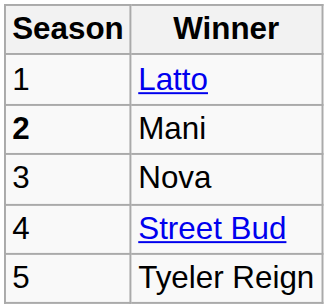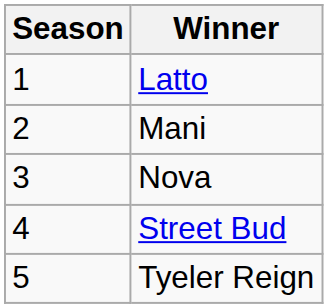(21, 128) bold -> (21, 128) normal
